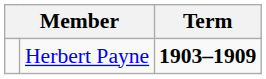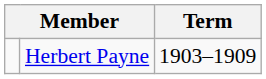(208, 55) bold -> (208, 55) normal
